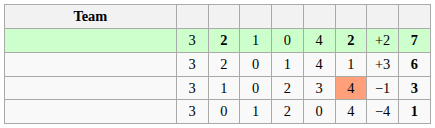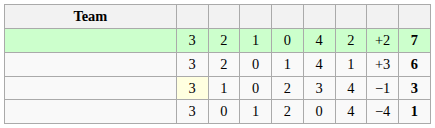(224, 40) bold -> (224, 40) normal
(351, 40) bold -> (351, 40) normal
(192, 88) no background -> (192, 88) lightyellow background
(351, 88) lightsalmon background -> (351, 88) no background
